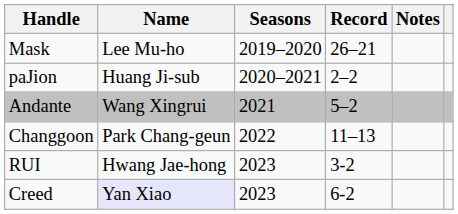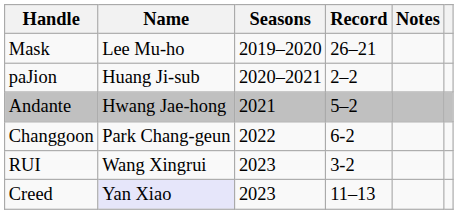(154, 106) Wang Xingrui -> (164, 106) Hwang Jae-hong
(353, 135) 11–13 -> (342, 135) 6-2
(164, 164) Hwang Jae-hong -> (154, 164) Wang Xingrui
(342, 194) 6-2 -> (353, 194) 11–13
